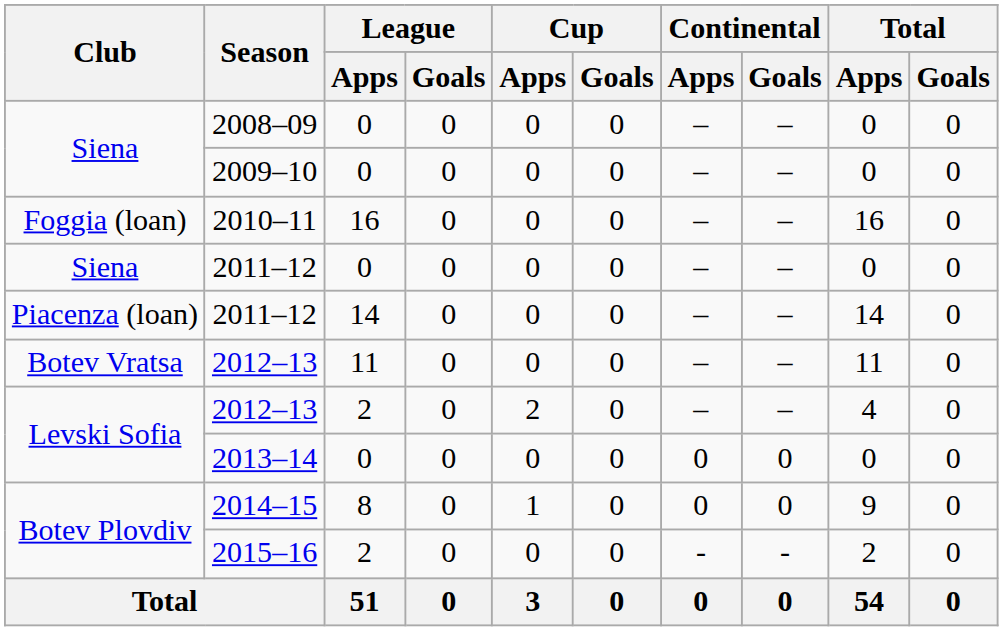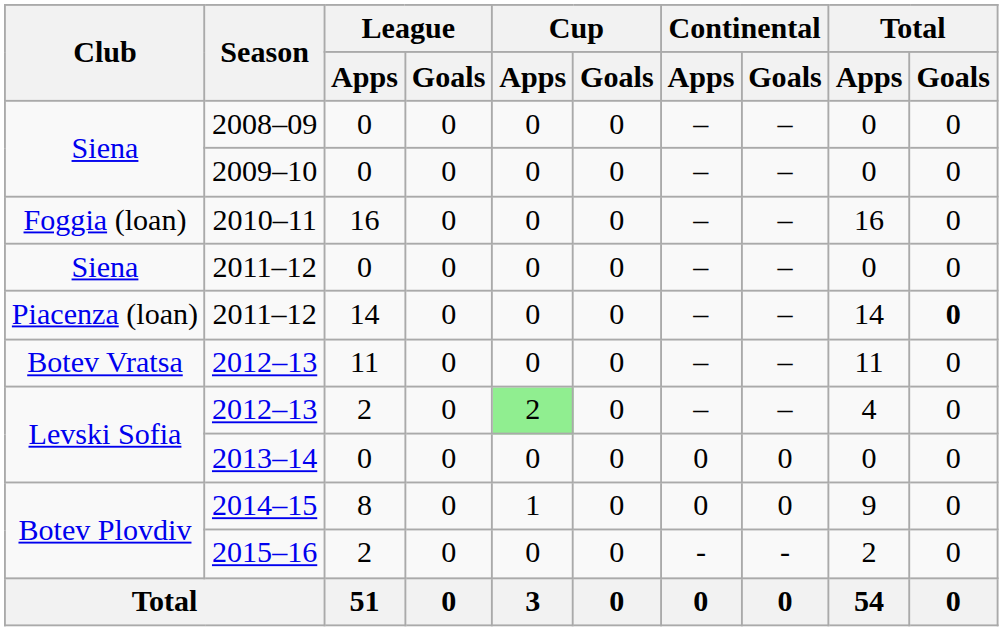(953, 314) normal -> (953, 314) bold
(533, 409) no background -> (533, 409) lightgreen background
